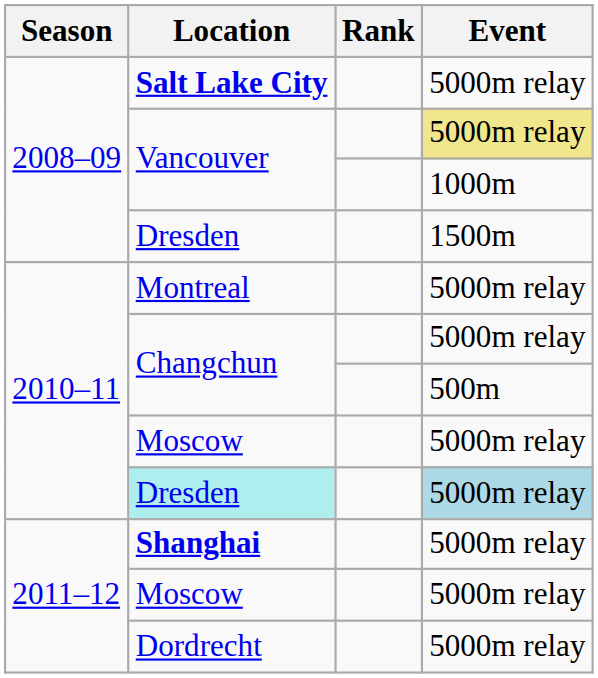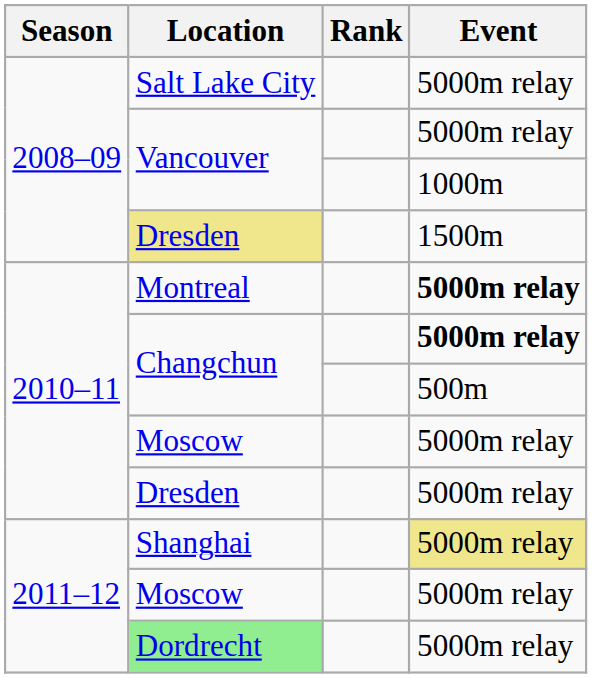(232, 81) bold -> (226, 81) normal
(507, 133) khaki background -> (495, 133) no background
(188, 235) no background -> (188, 235) khaki background
(507, 287) normal -> (498, 287) bold
(507, 338) normal -> (498, 338) bold
(188, 492) paleturquoise background -> (188, 492) no background
(507, 492) lightblue background -> (495, 492) no background
(198, 543) bold -> (194, 543) normal
(507, 543) no background -> (495, 543) khaki background
(199, 646) no background -> (199, 646) lightgreen background
